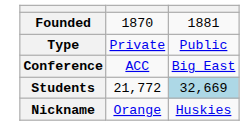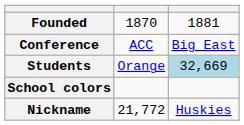- row: (63, 45)
(137, 88) 21,772 -> (141, 66) Orange
+ row: (59, 88)
(137, 109) Orange -> (141, 109) 21,772
